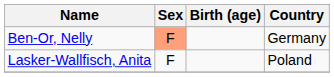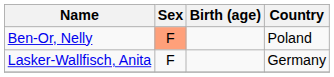(297, 38) Germany -> (290, 38) Poland
(290, 60) Poland -> (297, 60) Germany
